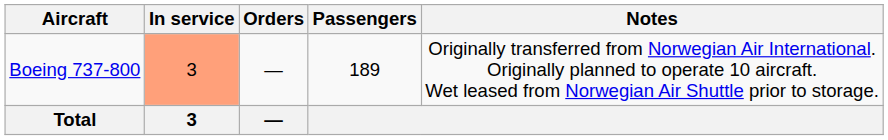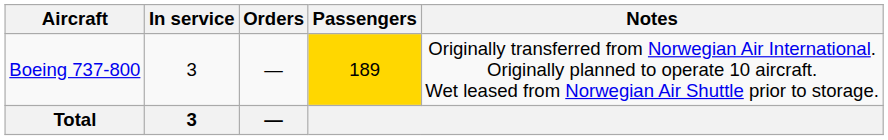(192, 69) lightsalmon background -> (192, 69) no background
(365, 69) no background -> (365, 69) gold background
